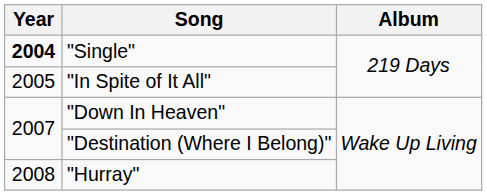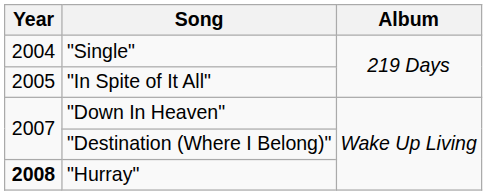(34, 50) bold -> (34, 50) normal
(34, 174) normal -> (34, 174) bold
